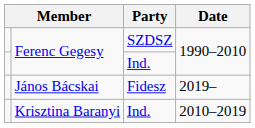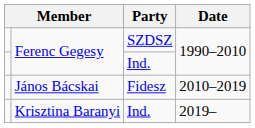(198, 87) 2019– -> (213, 87) 2010–2019
(213, 110) 2010–2019 -> (198, 110) 2019–
